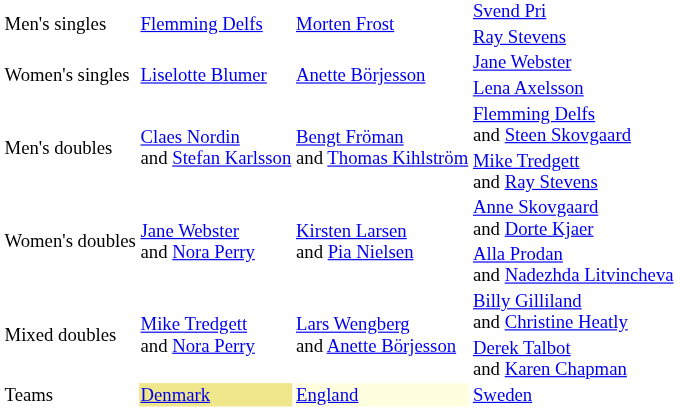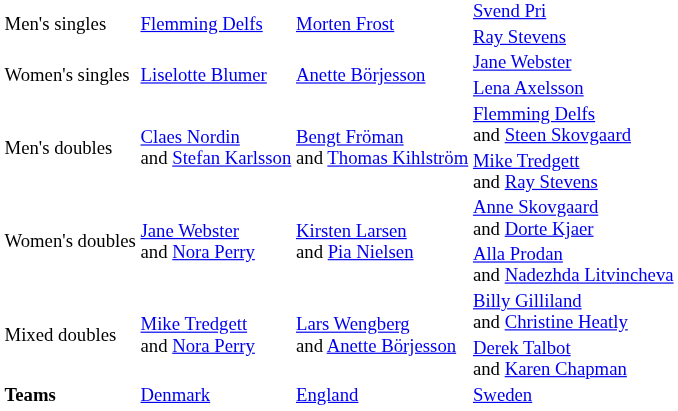(29, 394) normal -> (30, 394) bold
(175, 394) khaki background -> (175, 394) no background
(327, 394) lightyellow background -> (327, 394) no background
